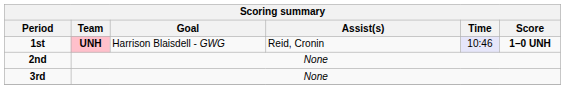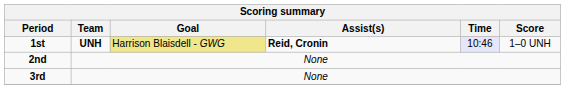(91, 44) pink background -> (91, 44) no background
(169, 44) no background -> (169, 44) khaki background
(296, 44) normal -> (298, 44) bold
(530, 44) bold -> (530, 44) normal
